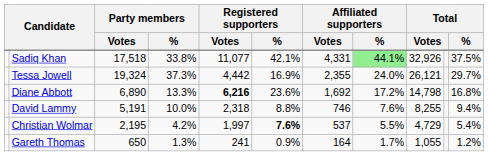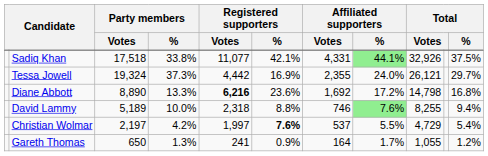(133, 92) 6,890 -> (133, 92) 8,890
(133, 109) 5,191 -> (133, 109) 5,189
(392, 109) no background -> (392, 109) lightgreen background
(133, 125) 2,195 -> (133, 125) 2,197
